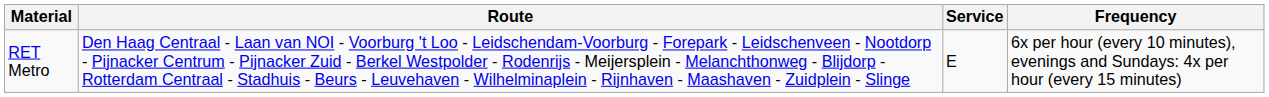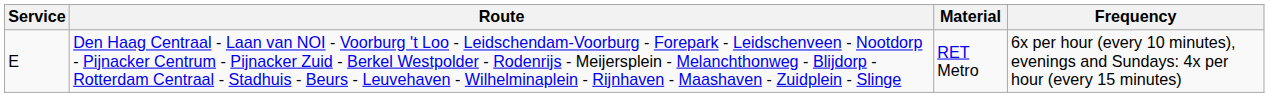columns swapped: (975, 17) <-> (41, 17)
